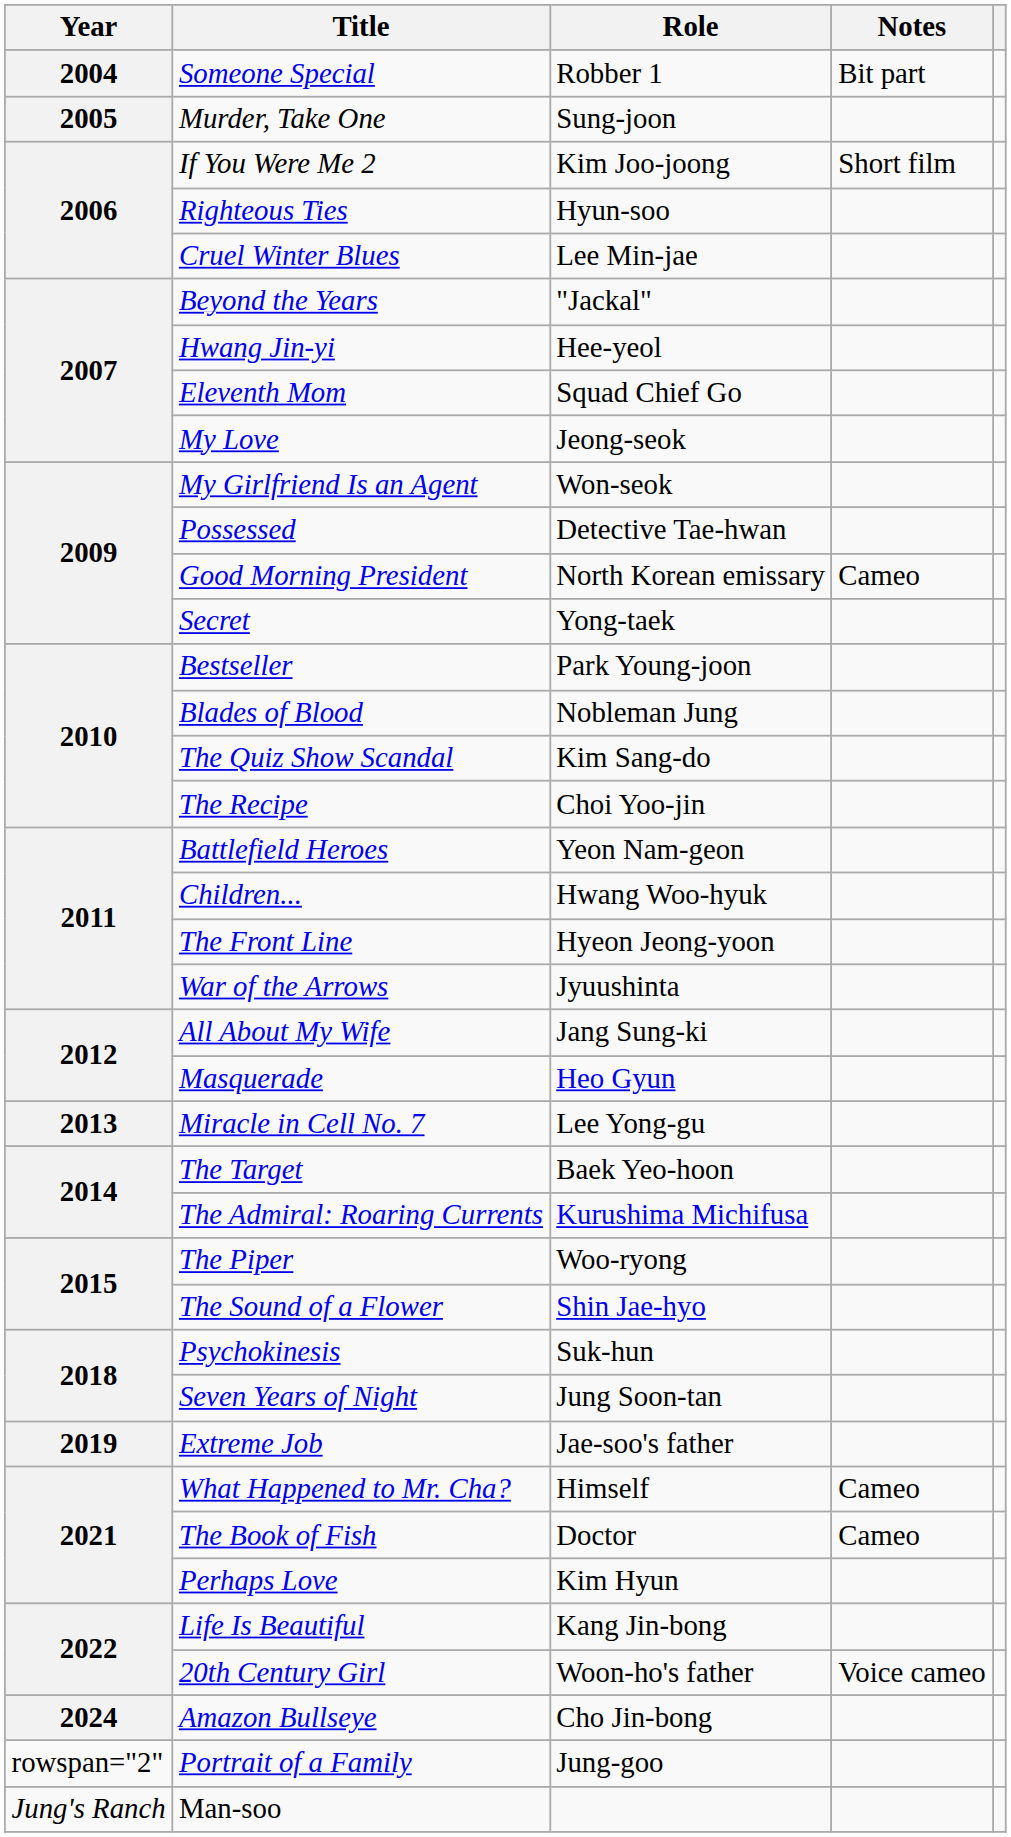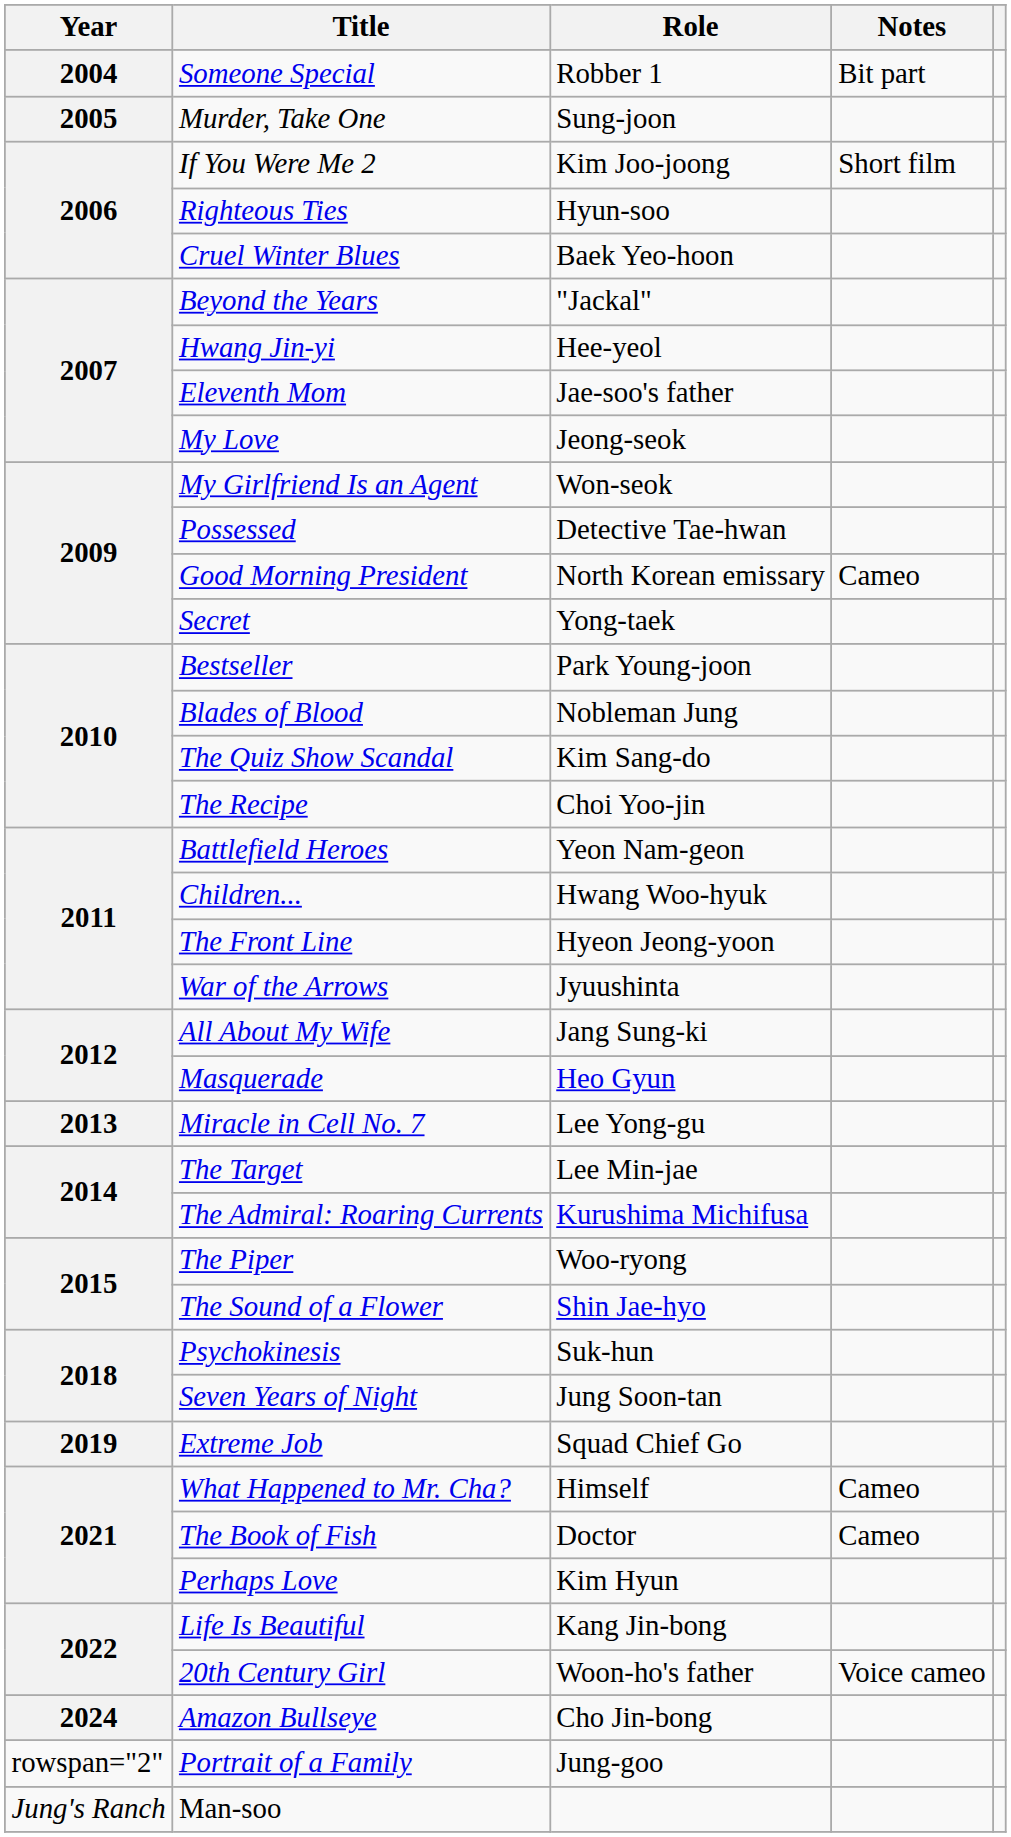(627, 255) Lee Min-jae -> (645, 255) Baek Yeo-hoon
(649, 392) Squad Chief Go -> (645, 392) Jae-soo's father
(645, 1169) Baek Yeo-hoon -> (627, 1169) Lee Min-jae
(645, 1443) Jae-soo's father -> (649, 1443) Squad Chief Go
